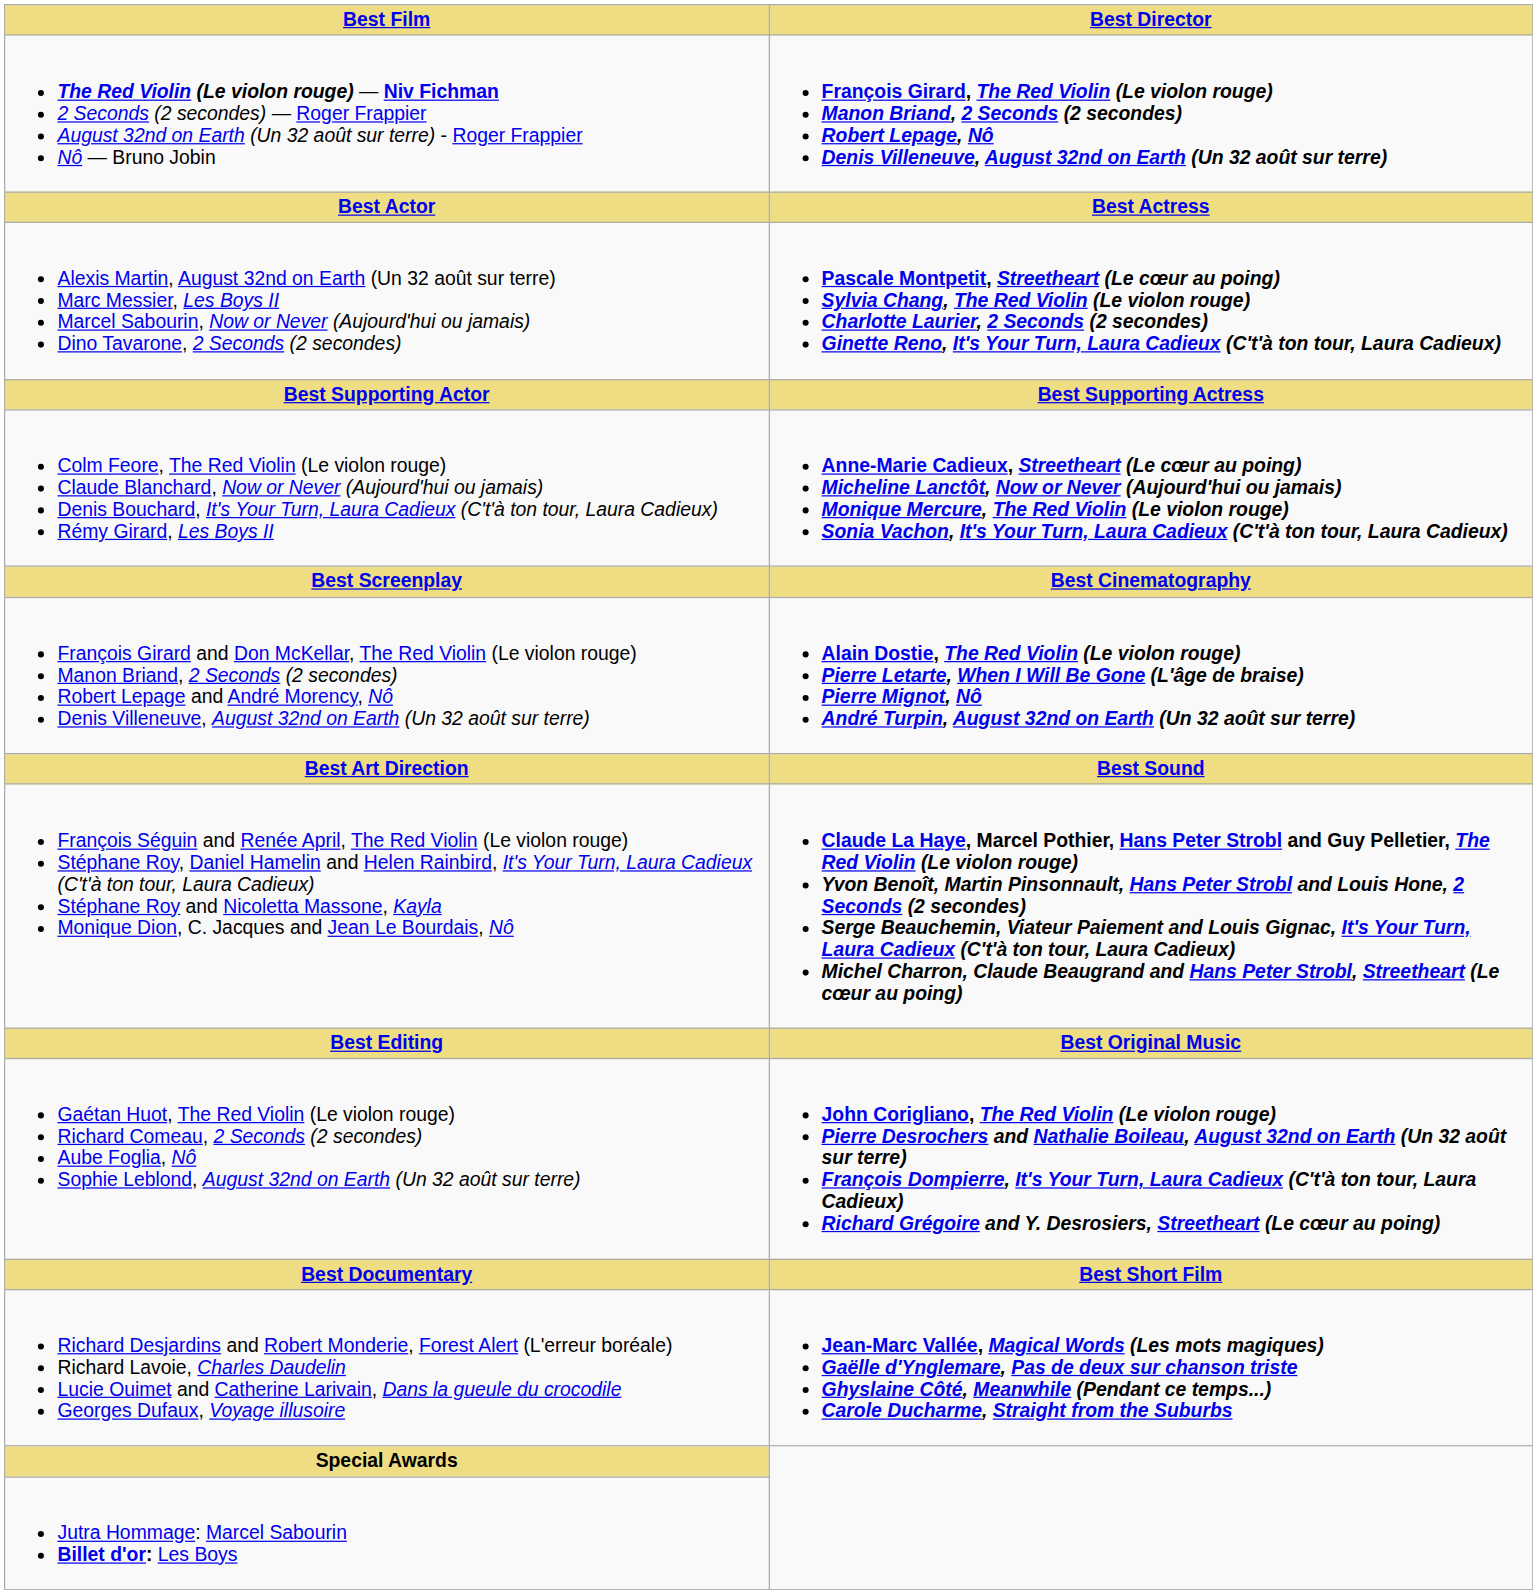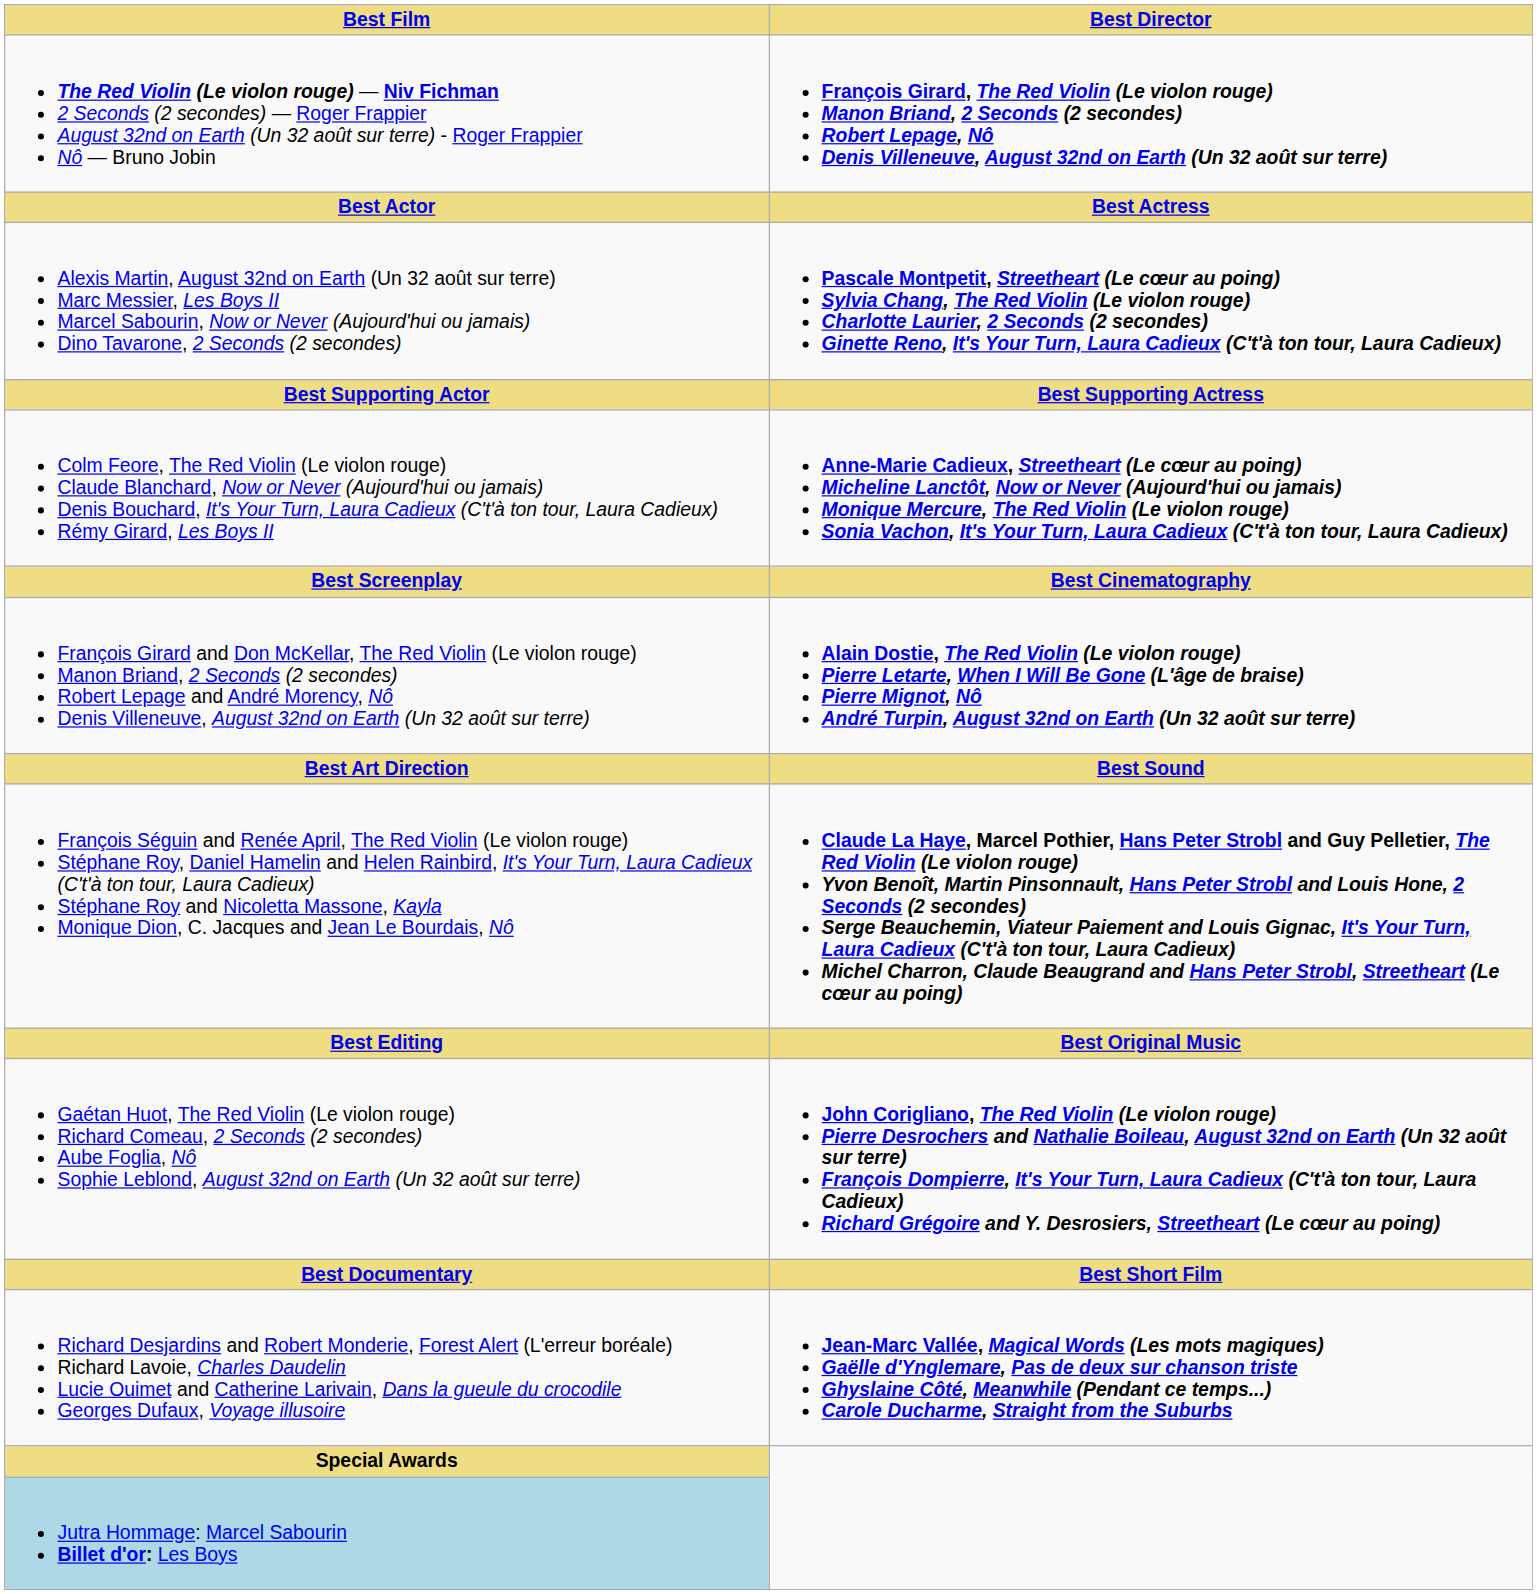(387, 1544) no background -> (387, 1544) lightblue background
